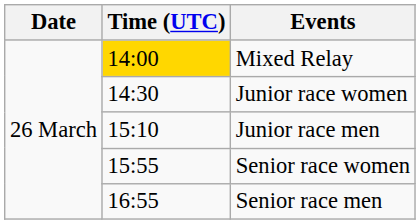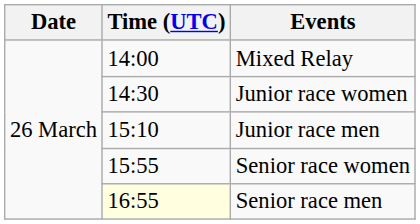(133, 58) gold background -> (133, 58) no background
(133, 201) no background -> (133, 201) lightyellow background
